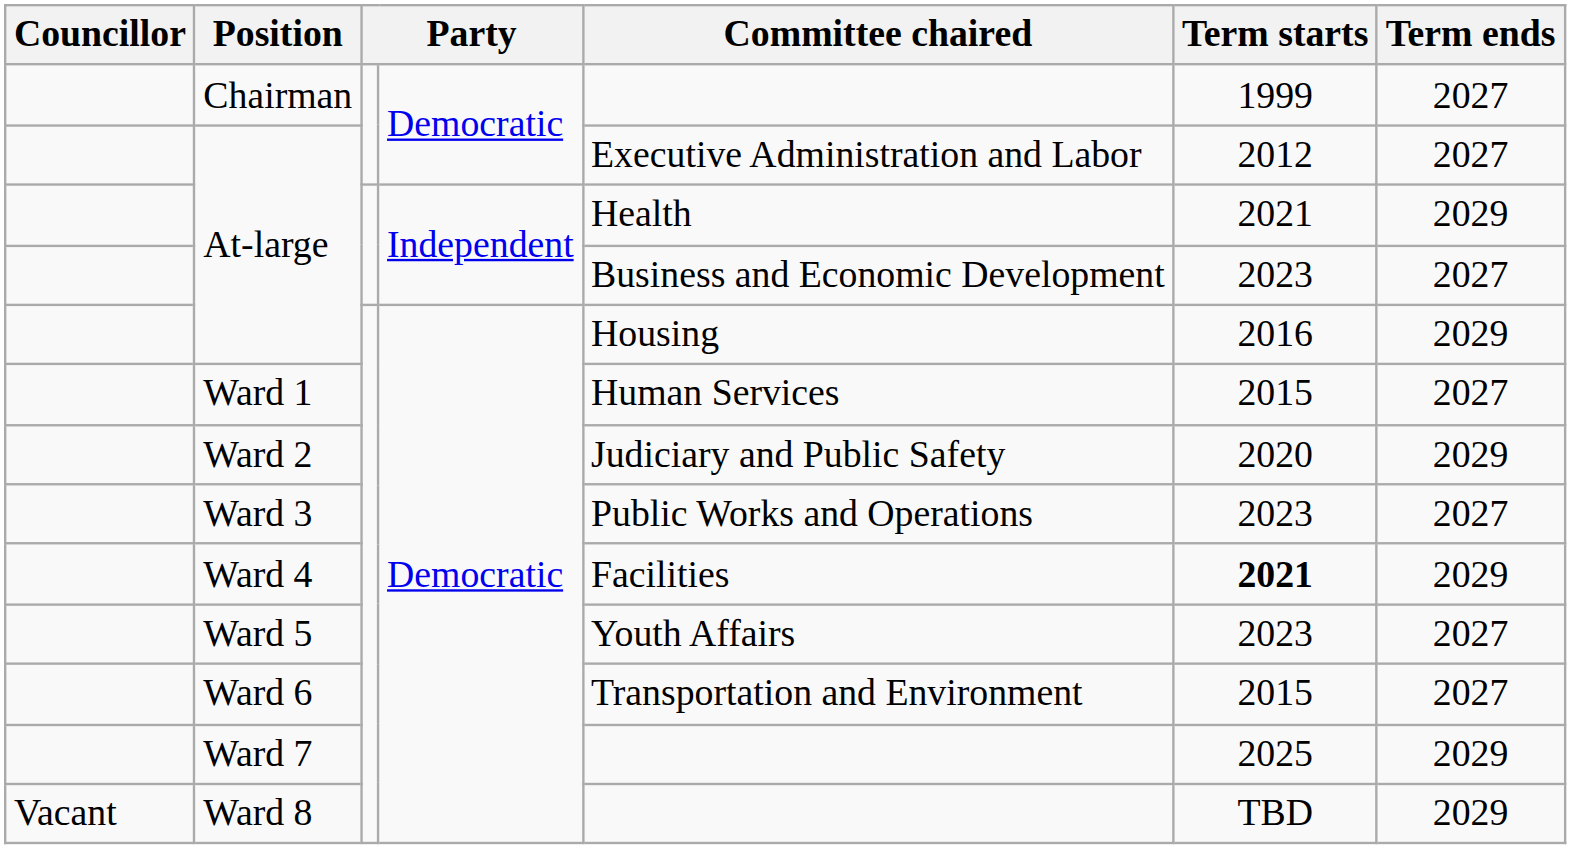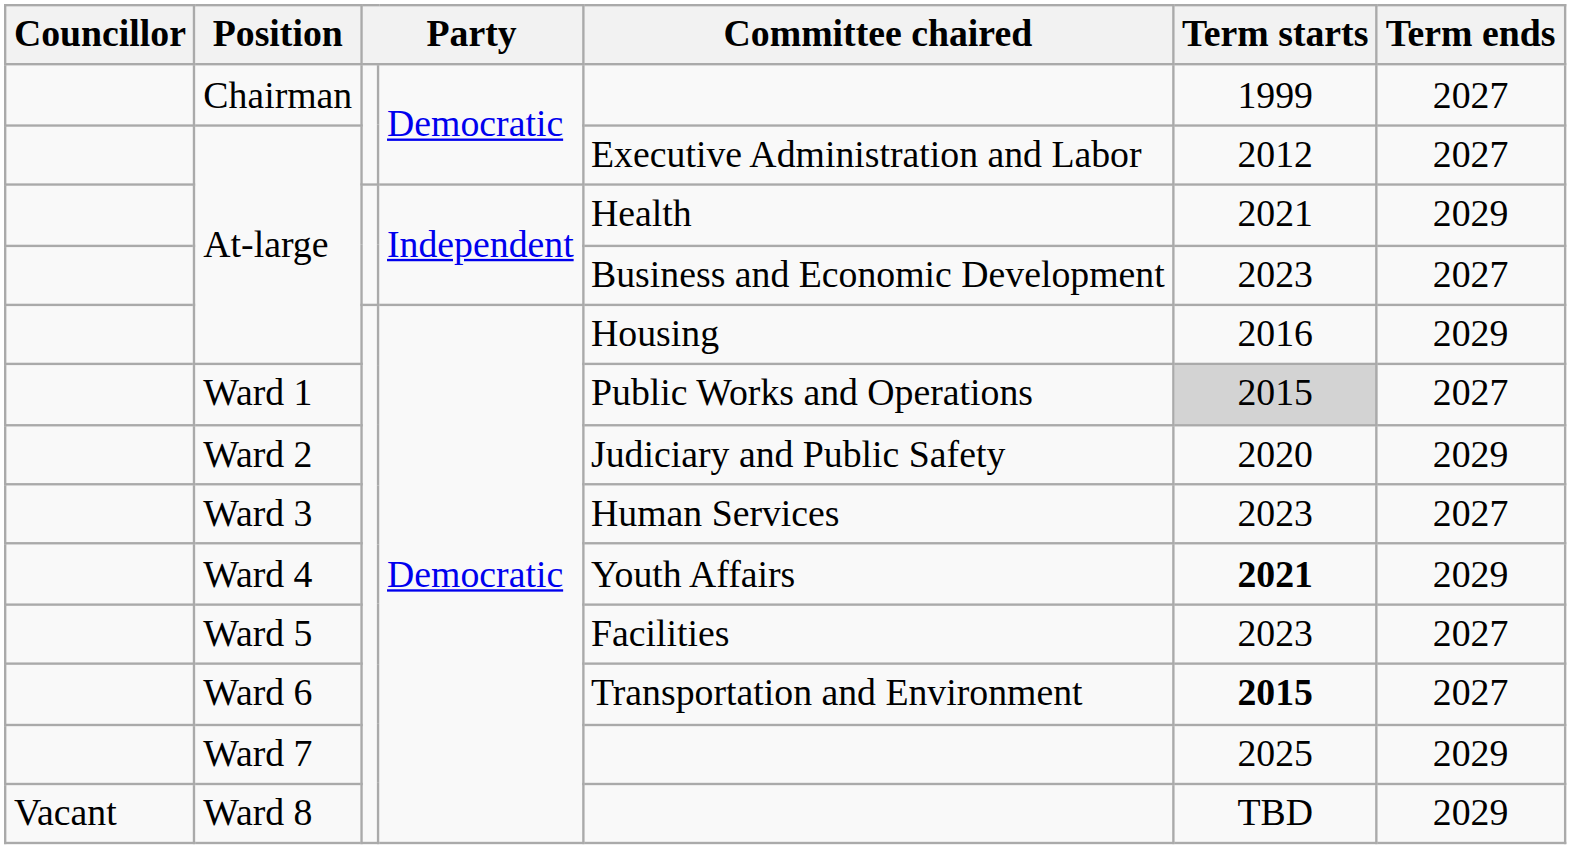(715, 393) Human Services -> (812, 393) Public Works and Operations
(1275, 393) no background -> (1275, 393) lightgrey background
(812, 513) Public Works and Operations -> (715, 513) Human Services
(660, 573) Facilities -> (693, 573) Youth Affairs
(693, 633) Youth Affairs -> (660, 633) Facilities
(1275, 693) normal -> (1275, 693) bold
